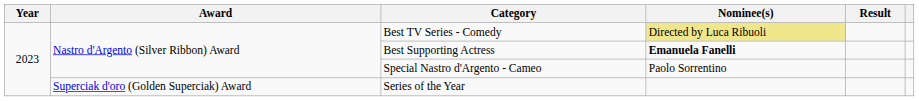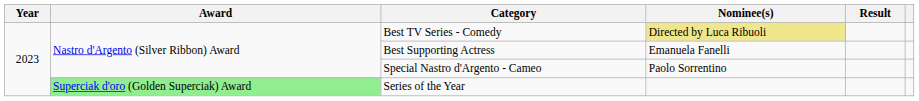(692, 50) bold -> (689, 50) normal
(152, 86) no background -> (152, 86) lightgreen background
